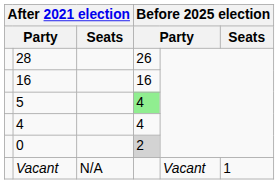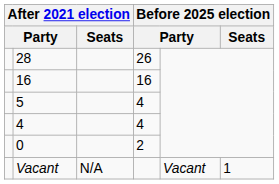(140, 102) lightgreen background -> (140, 102) no background
(140, 146) lightgrey background -> (140, 146) no background
